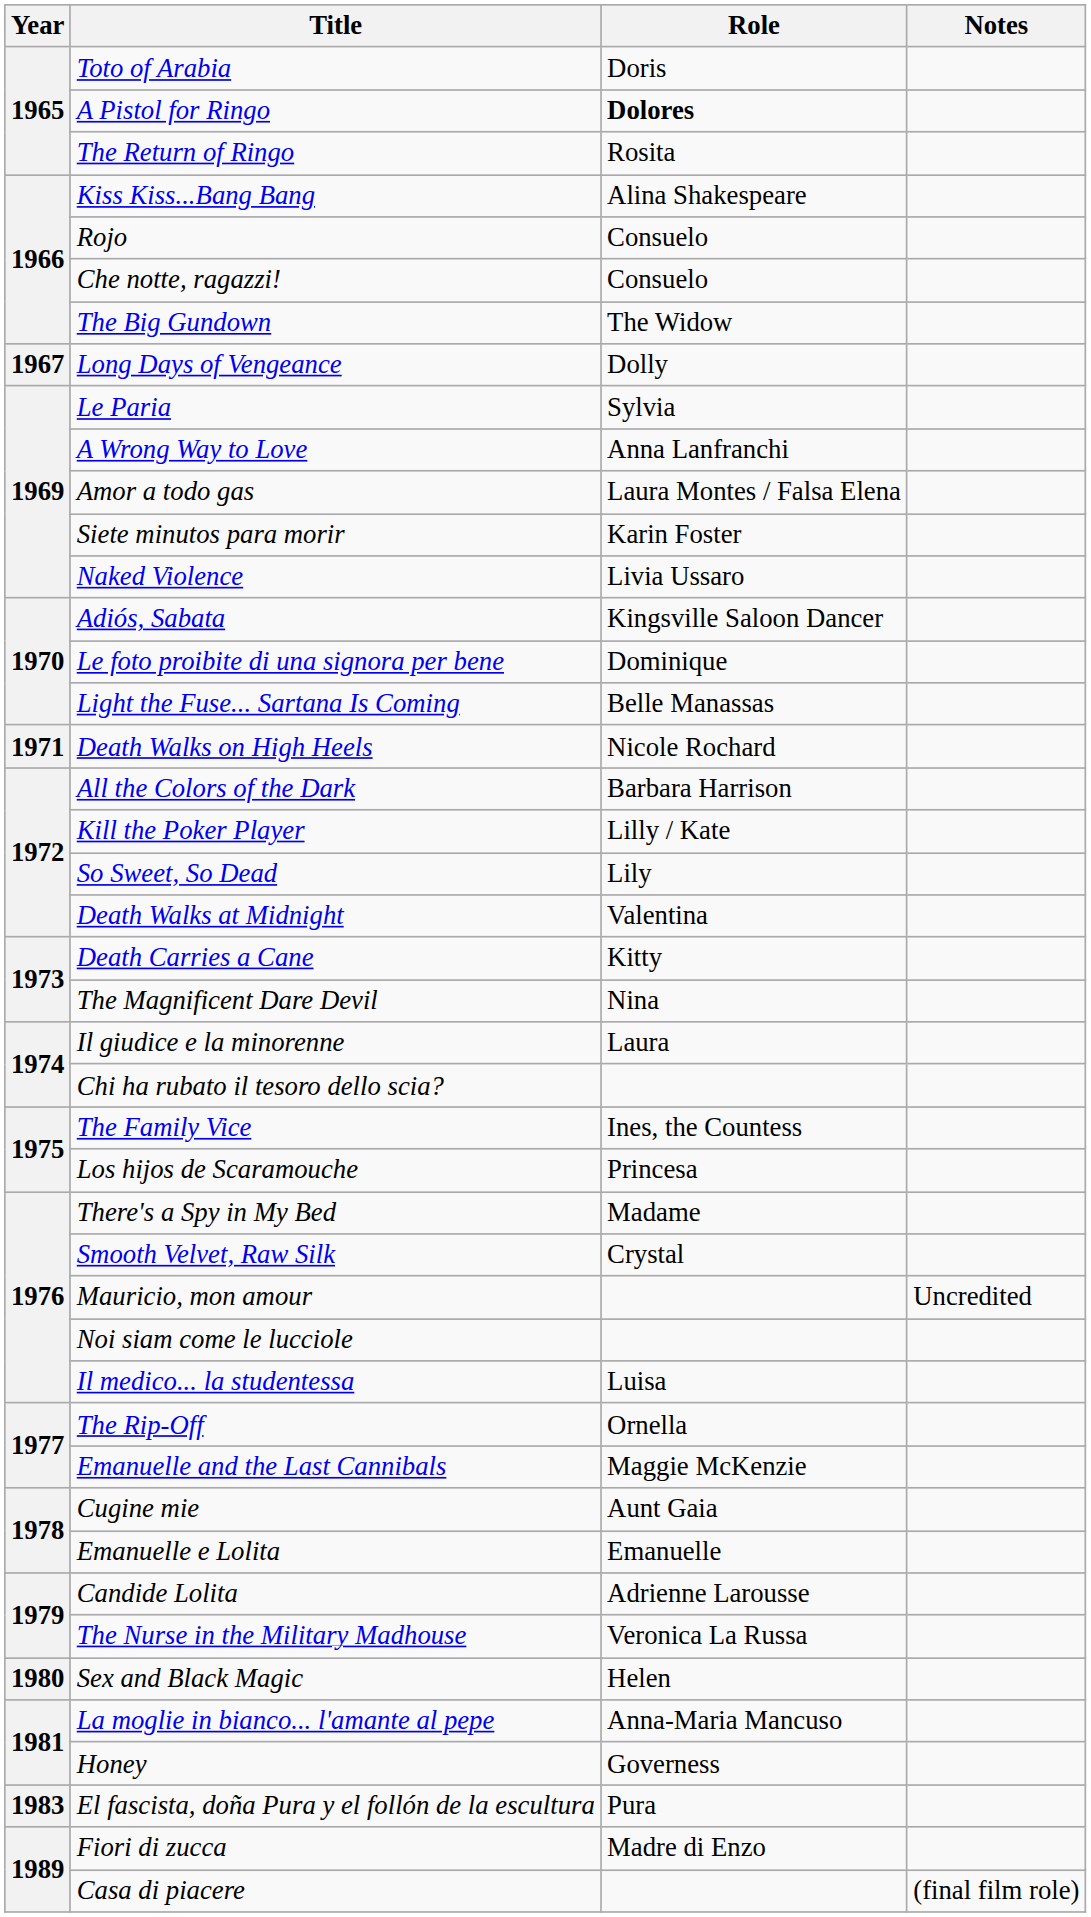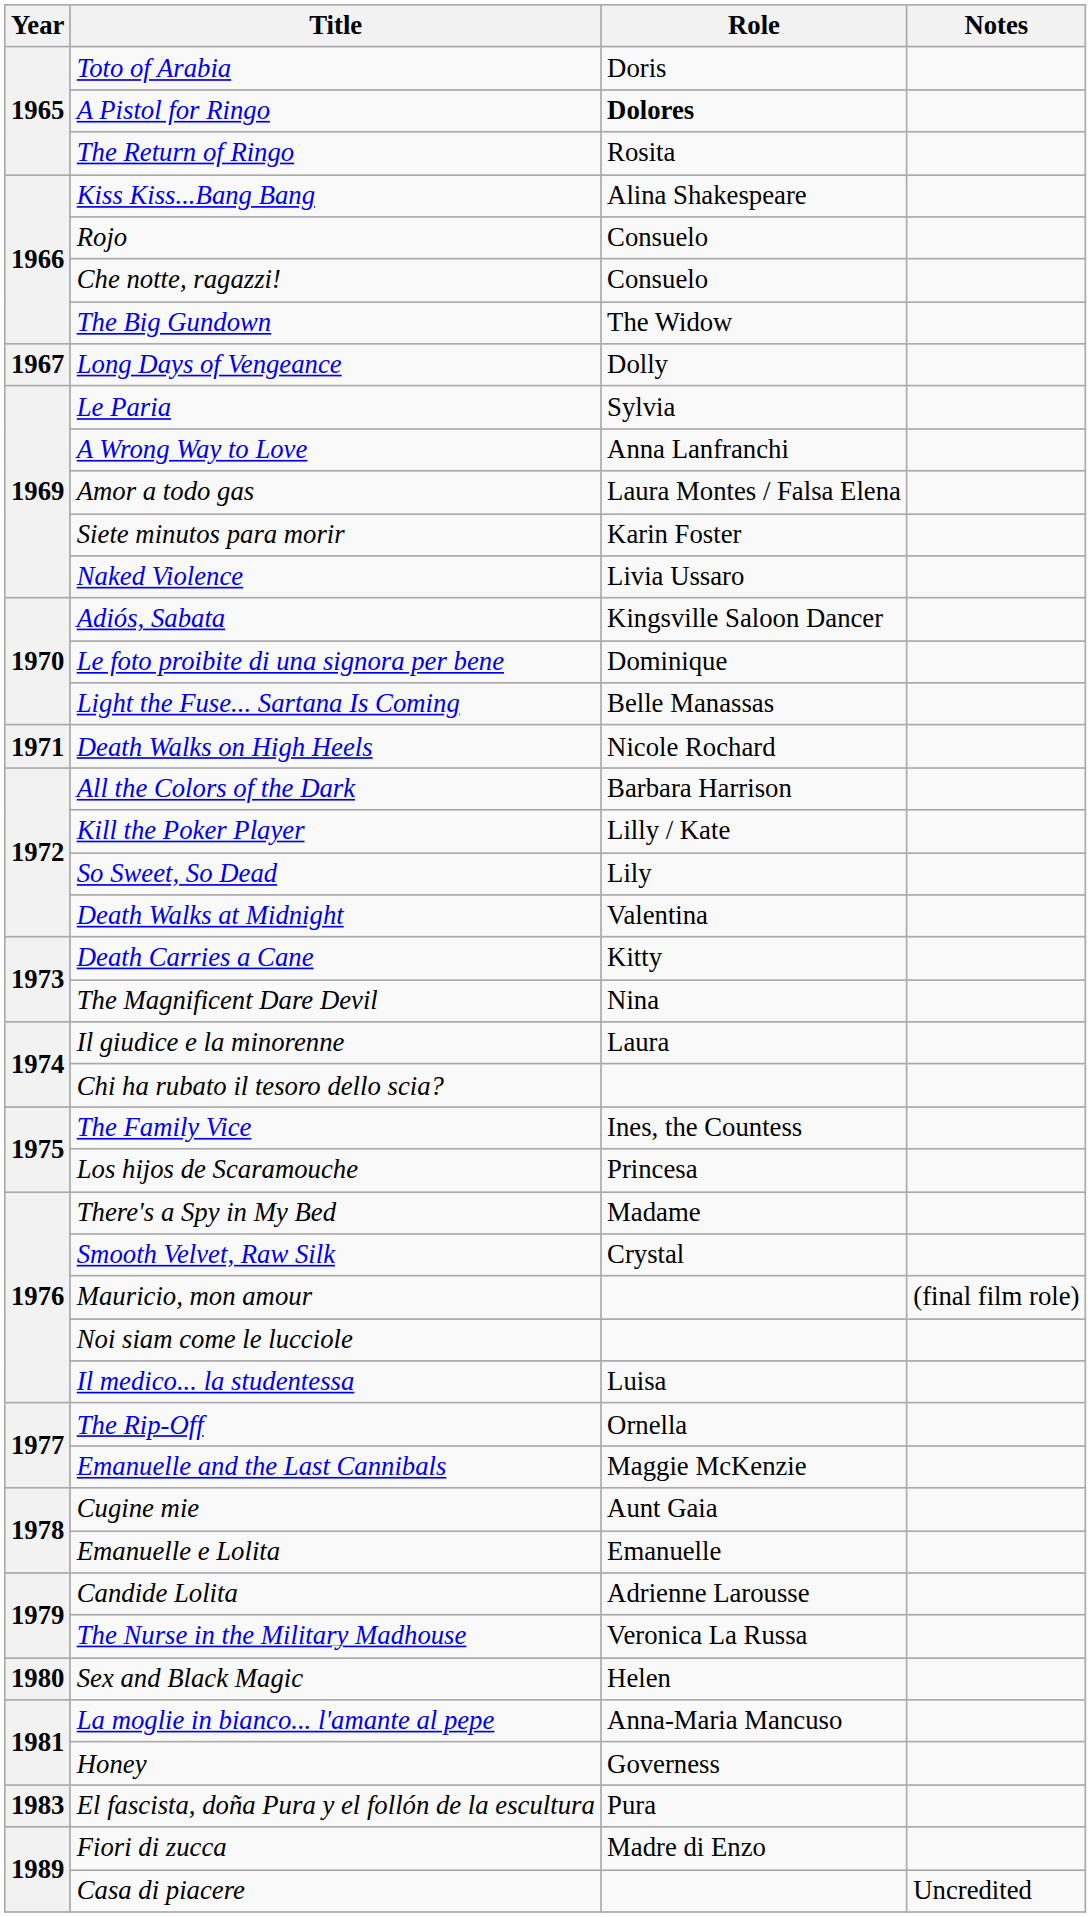(973, 1296) Uncredited -> (996, 1296) (final film role)
(996, 1890) (final film role) -> (973, 1890) Uncredited
